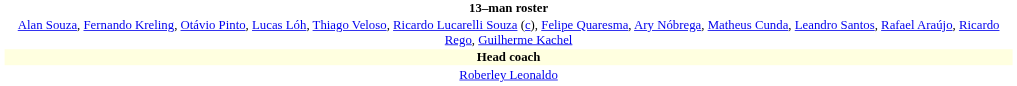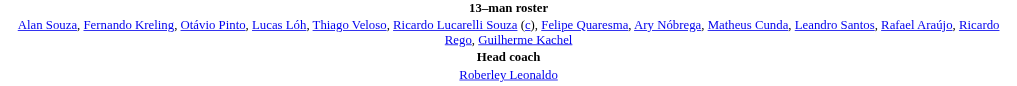(509, 57) lightyellow background -> (509, 57) no background
